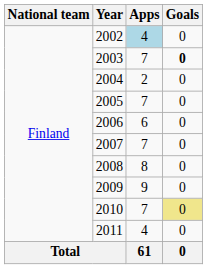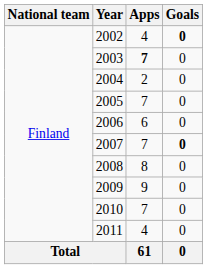(144, 36) lightblue background -> (144, 36) no background
(182, 36) normal -> (182, 36) bold
(144, 58) normal -> (144, 58) bold
(182, 58) bold -> (182, 58) normal
(182, 144) normal -> (182, 144) bold
(182, 209) khaki background -> (182, 209) no background
